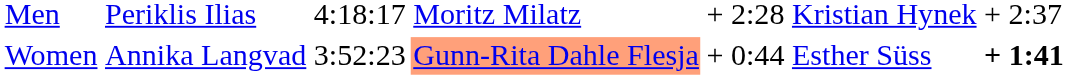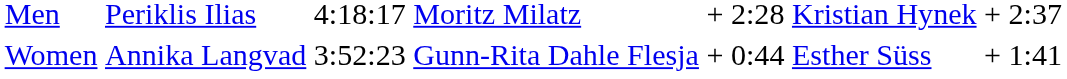(556, 55) lightsalmon background -> (556, 55) no background
(1024, 55) bold -> (1023, 55) normal
